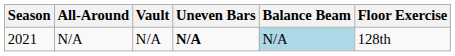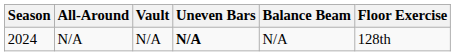(22, 39) 2021 -> (22, 39) 2024
(275, 39) lightblue background -> (275, 39) no background
